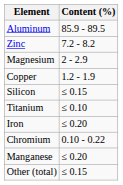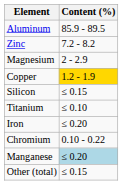(78, 76) no background -> (78, 76) gold background
(74, 156) no background -> (74, 156) lightblue background
